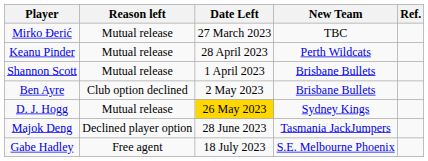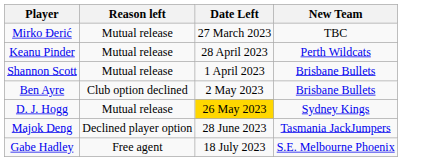- column: (411, 14)
